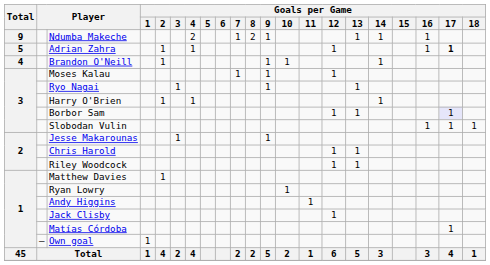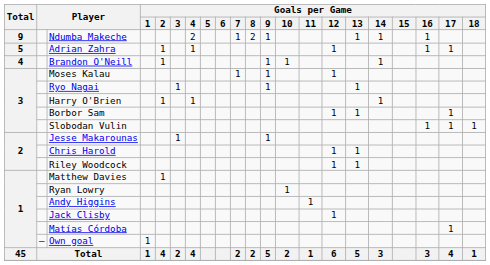(451, 49) bold -> (451, 49) normal
(451, 113) lavender background -> (451, 113) no background
